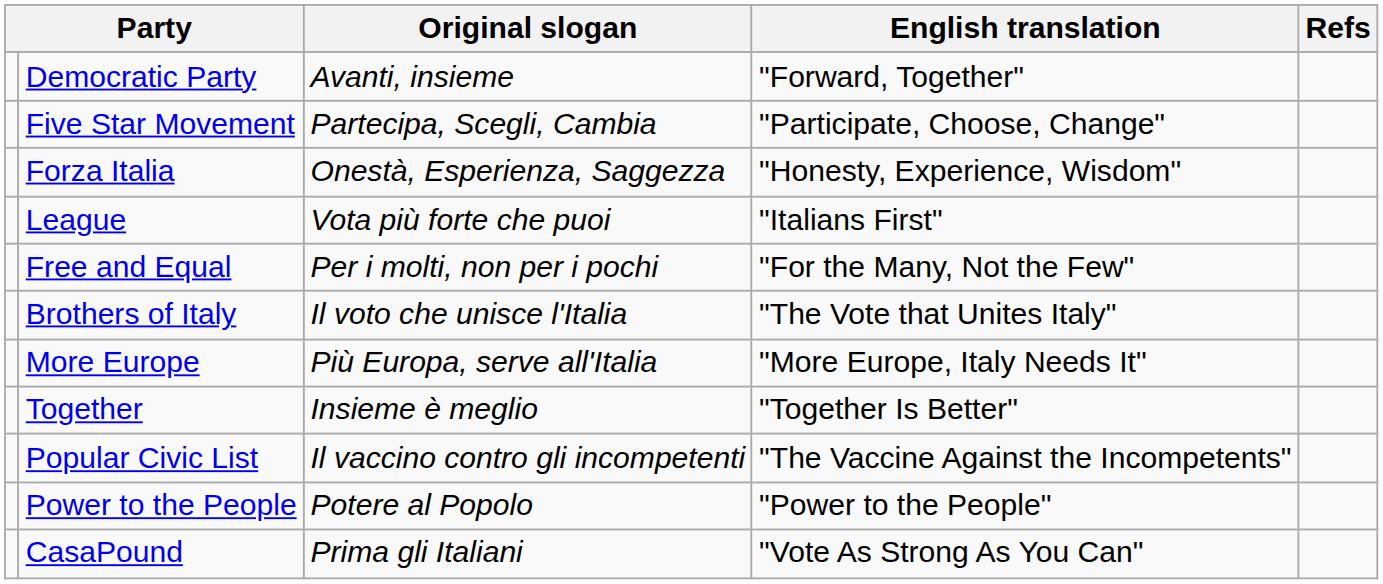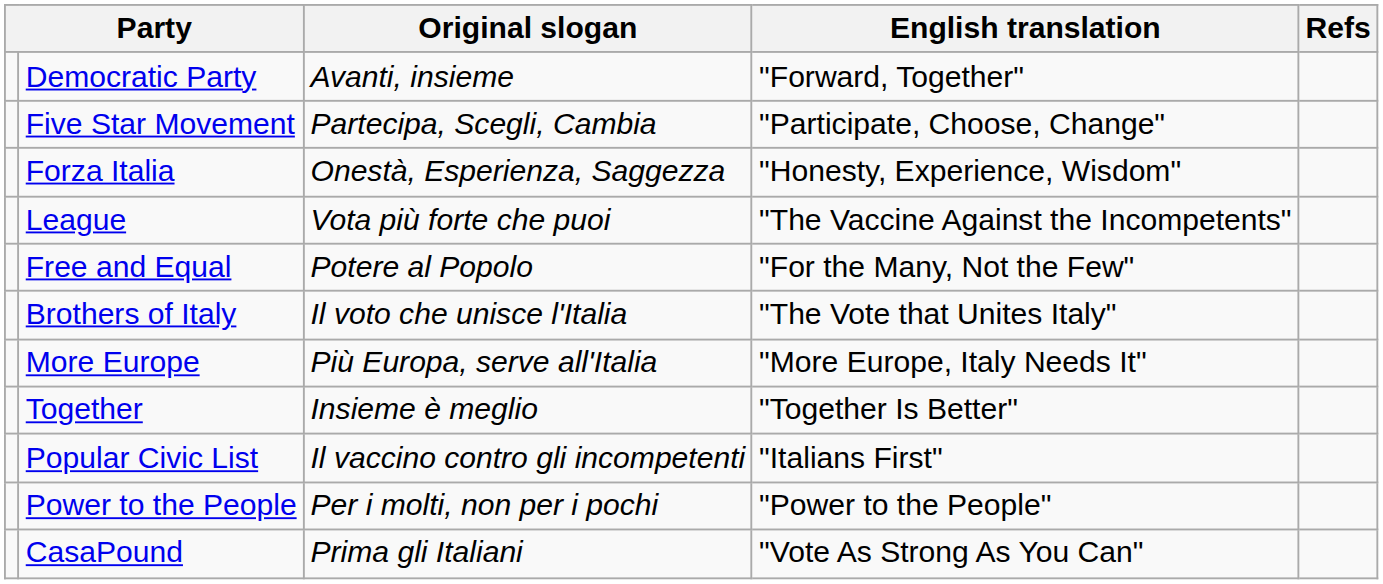(851, 219) "Italians First" -> (1025, 219) "The Vaccine Against the Incompetents"
(484, 266) Per i molti, non per i pochi -> (422, 266) Potere al Popolo
(1025, 457) "The Vaccine Against the Incompetents" -> (851, 457) "Italians First"
(422, 505) Potere al Popolo -> (484, 505) Per i molti, non per i pochi
